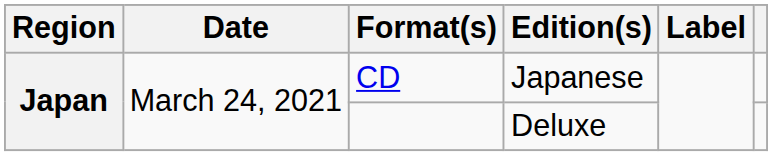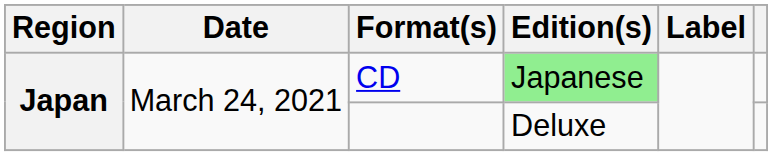(577, 77) no background -> (577, 77) lightgreen background
